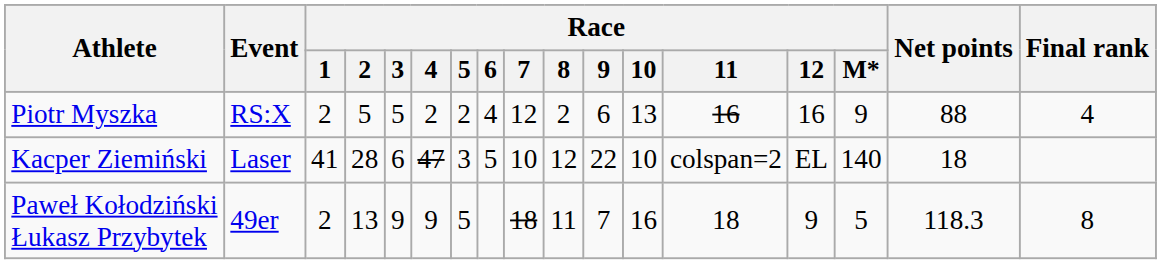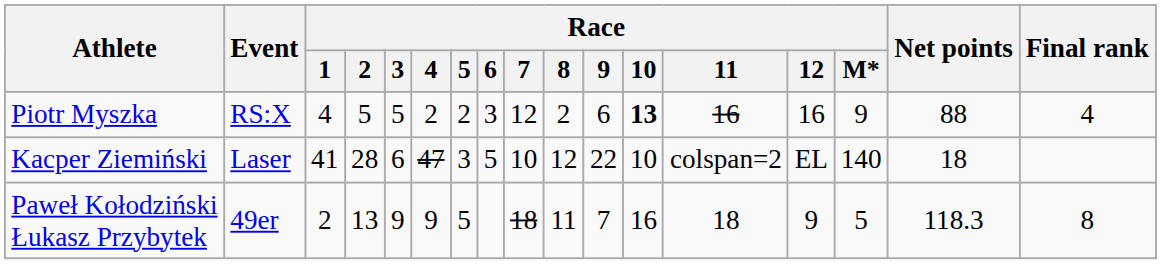(325, 114) 2 -> (325, 114) 4
(491, 114) 4 -> (491, 114) 3
(644, 114) normal -> (644, 114) bold
